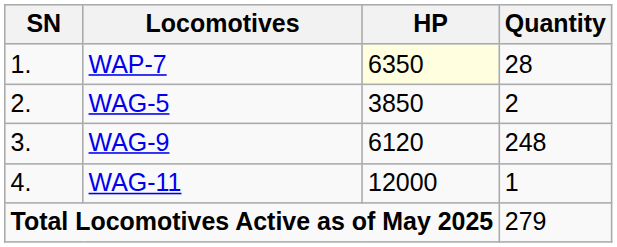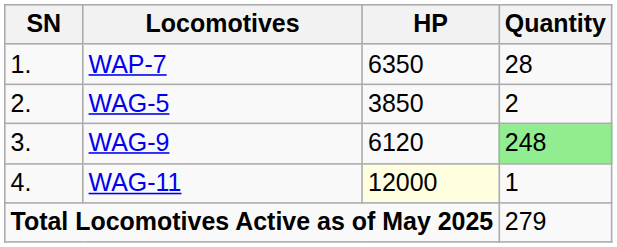(396, 63) lightyellow background -> (396, 63) no background
(526, 143) no background -> (526, 143) lightgreen background
(403, 182) no background -> (403, 182) lightyellow background
